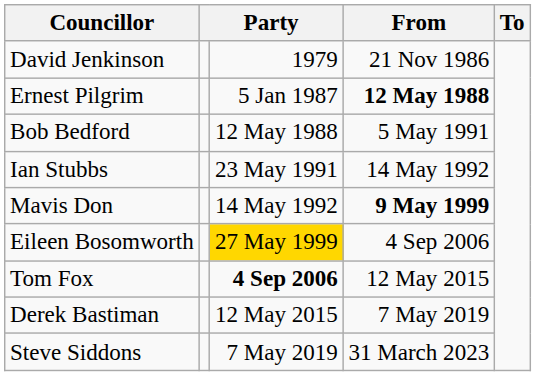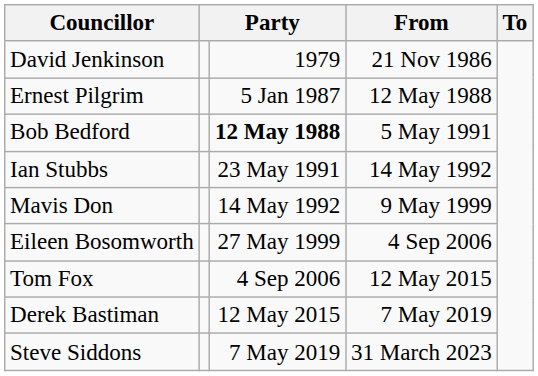(426, 95) bold -> (430, 95) normal
(276, 132) normal -> (278, 132) bold
(432, 205) bold -> (436, 205) normal
(276, 242) gold background -> (279, 242) no background
(285, 278) bold -> (289, 278) normal
